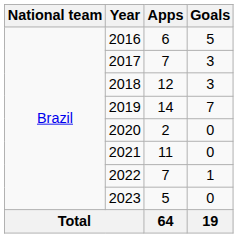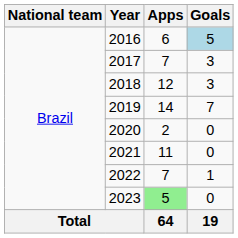(210, 38) no background -> (210, 38) lightblue background
(166, 198) no background -> (166, 198) lightgreen background
